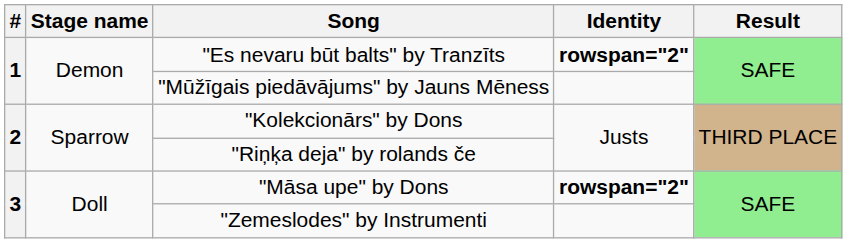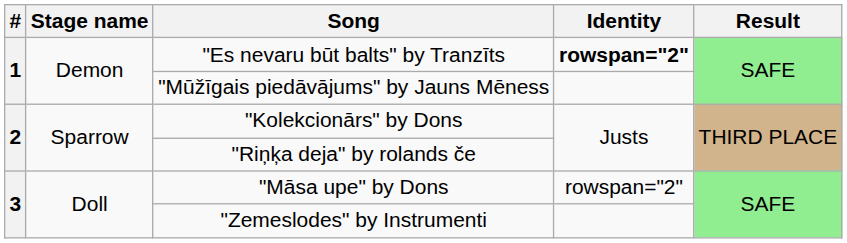(624, 187) bold -> (624, 187) normal
